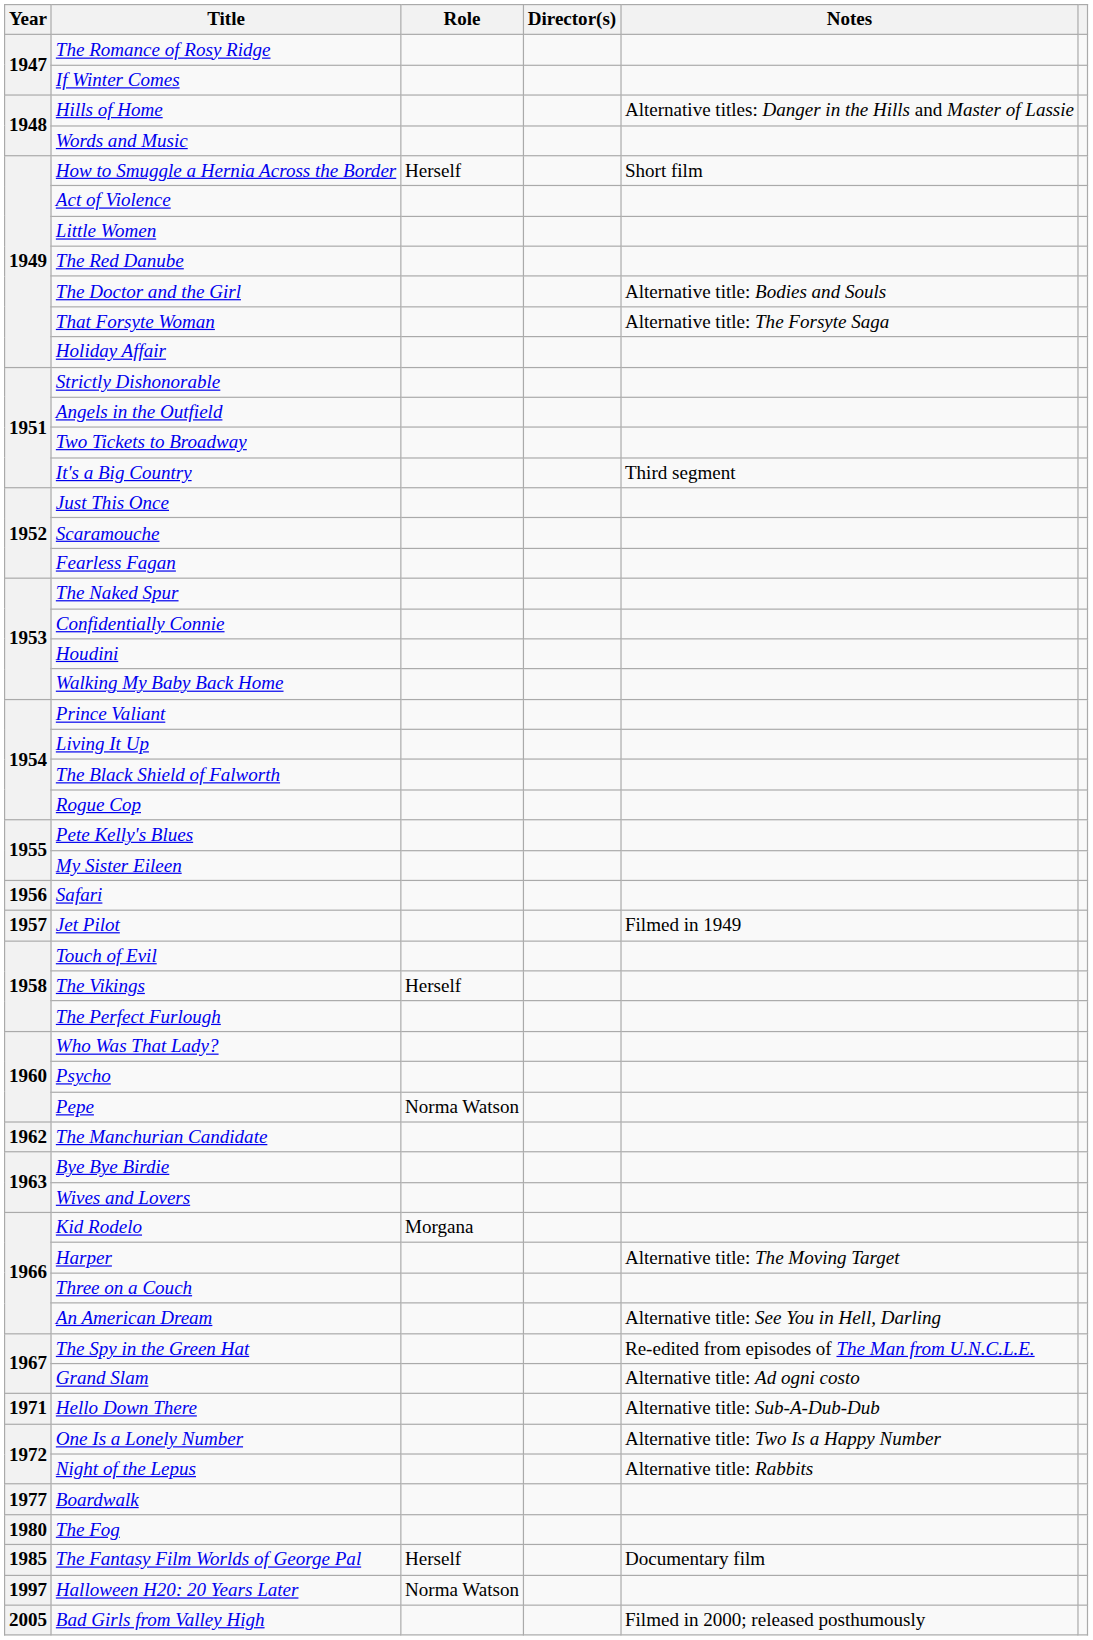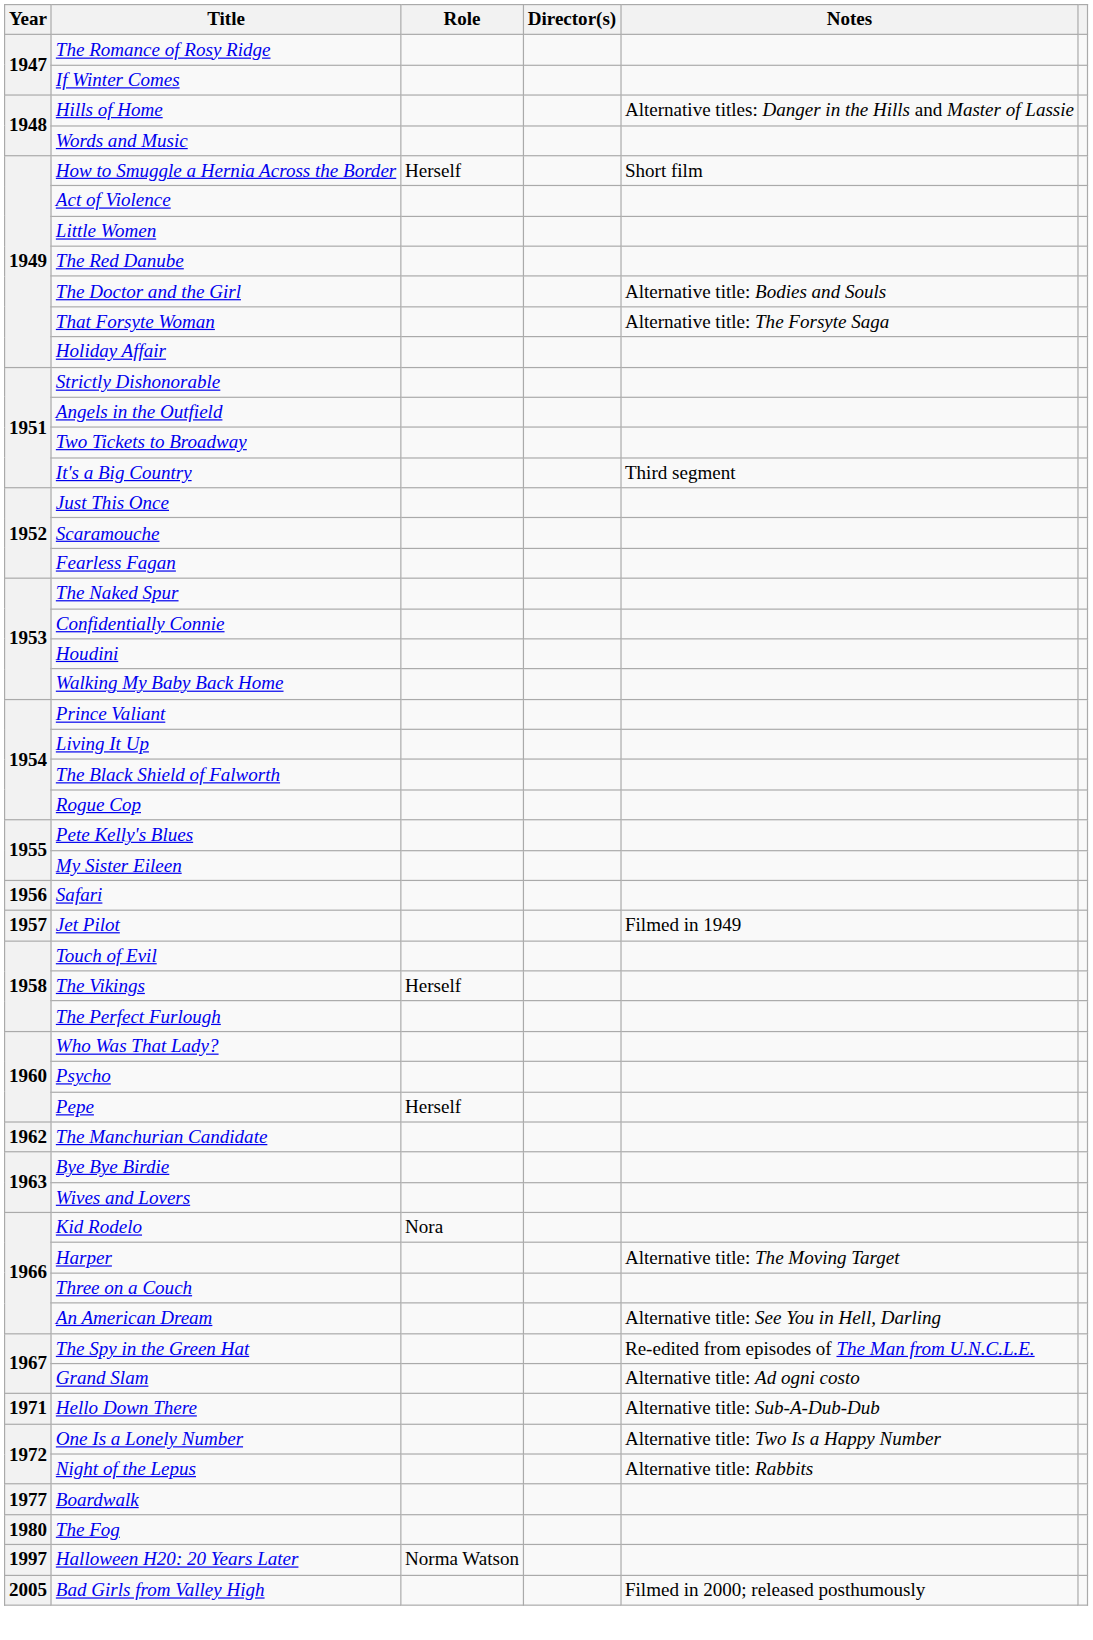(462, 1106) Norma Watson -> (433, 1106) Herself
(439, 1227) Morgana -> (424, 1227) Nora
- row: (209, 1559)
